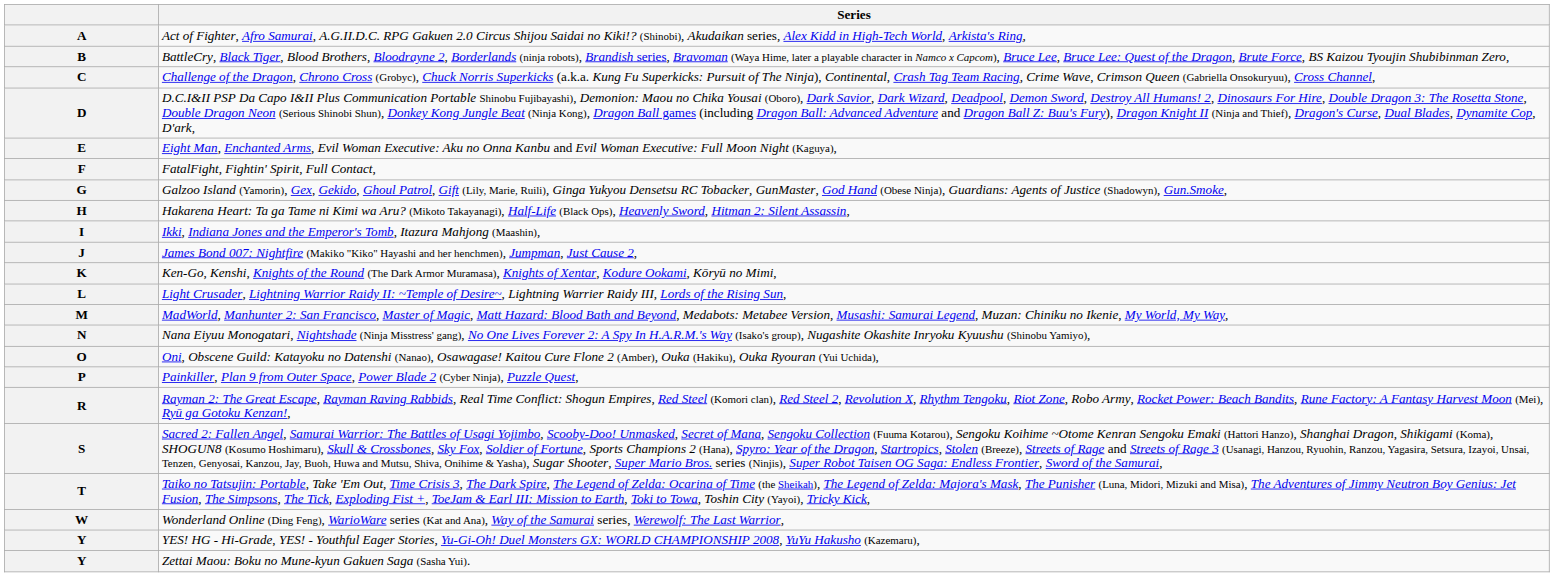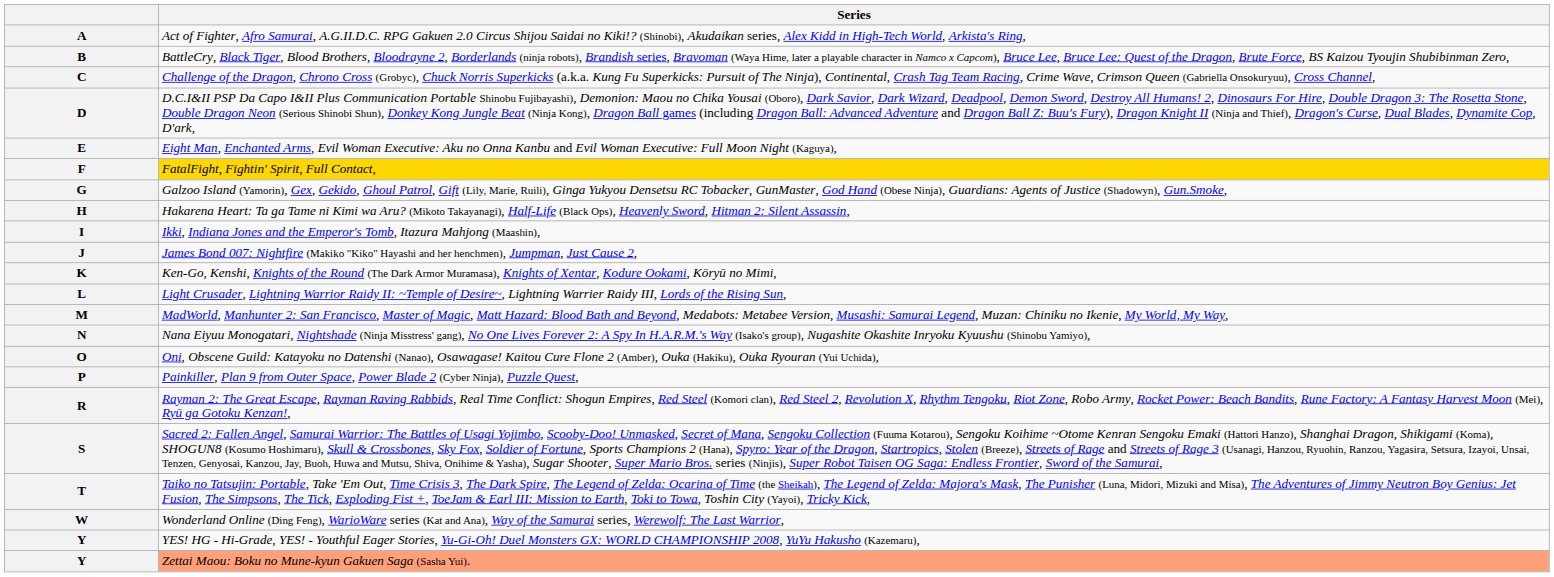(269, 169) no background -> (269, 169) gold background
(316, 561) no background -> (316, 561) lightsalmon background
